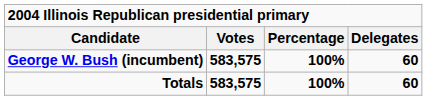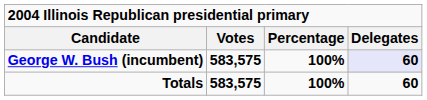(410, 60) no background -> (410, 60) lavender background
